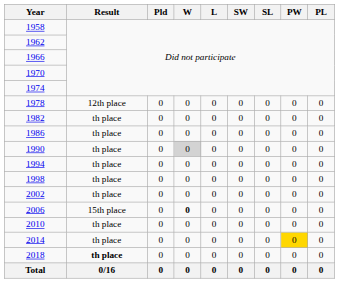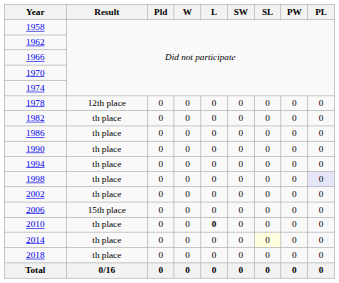(187, 149) lightgrey background -> (187, 149) no background
(321, 179) no background -> (321, 179) lavender background
(187, 210) bold -> (187, 210) normal
(214, 225) normal -> (214, 225) bold
(268, 240) no background -> (268, 240) lightyellow background
(294, 240) gold background -> (294, 240) no background
(107, 255) bold -> (107, 255) normal
